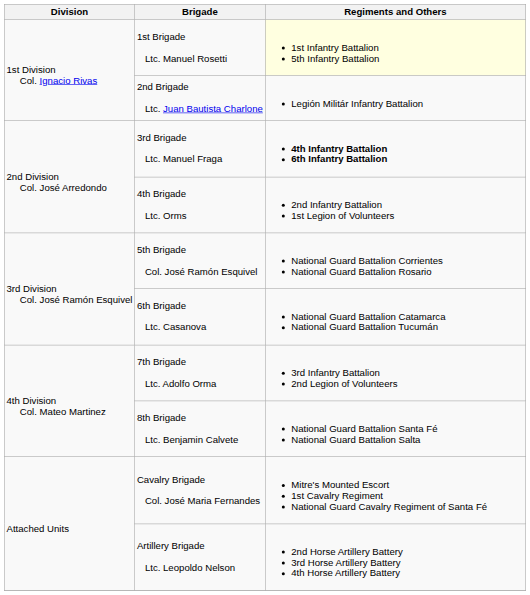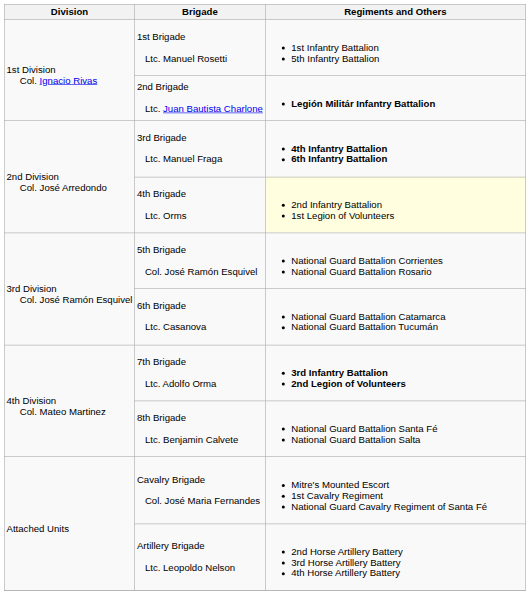(395, 53) lightyellow background -> (395, 53) no background
(395, 104) normal -> (395, 104) bold
(395, 210) no background -> (395, 210) lightyellow background
(395, 378) normal -> (395, 378) bold
